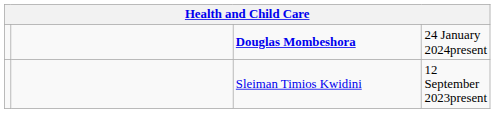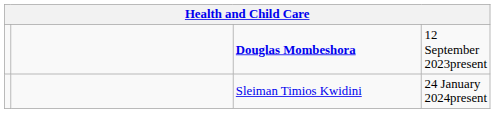(456, 42) 24 January 2024present -> (456, 49) 12 September 2023present
(456, 84) 12 September 2023present -> (456, 91) 24 January 2024present
